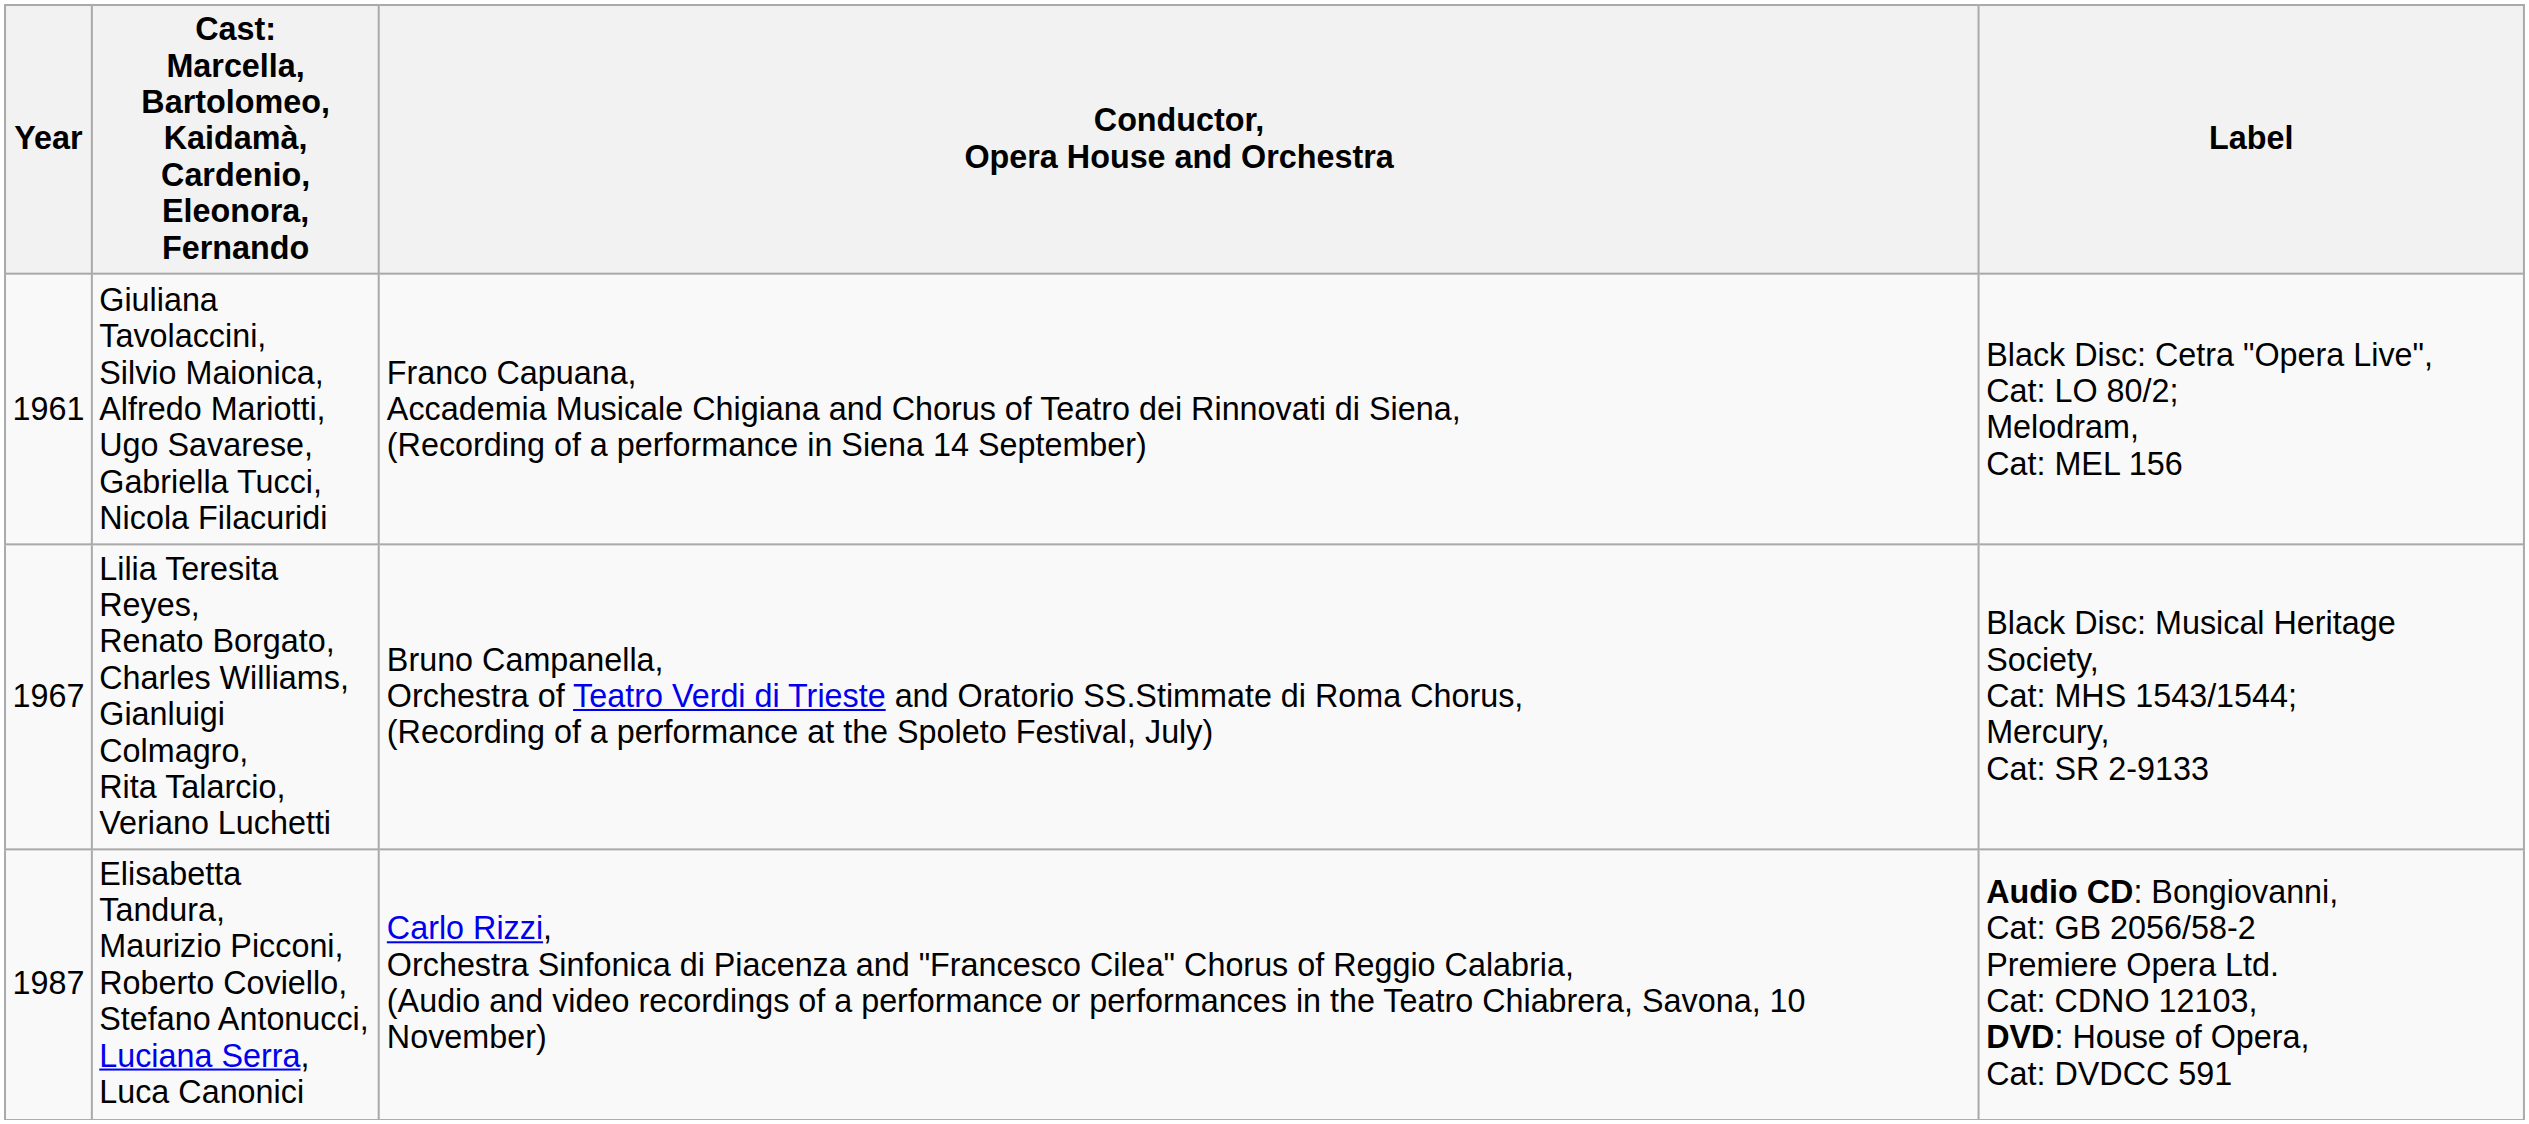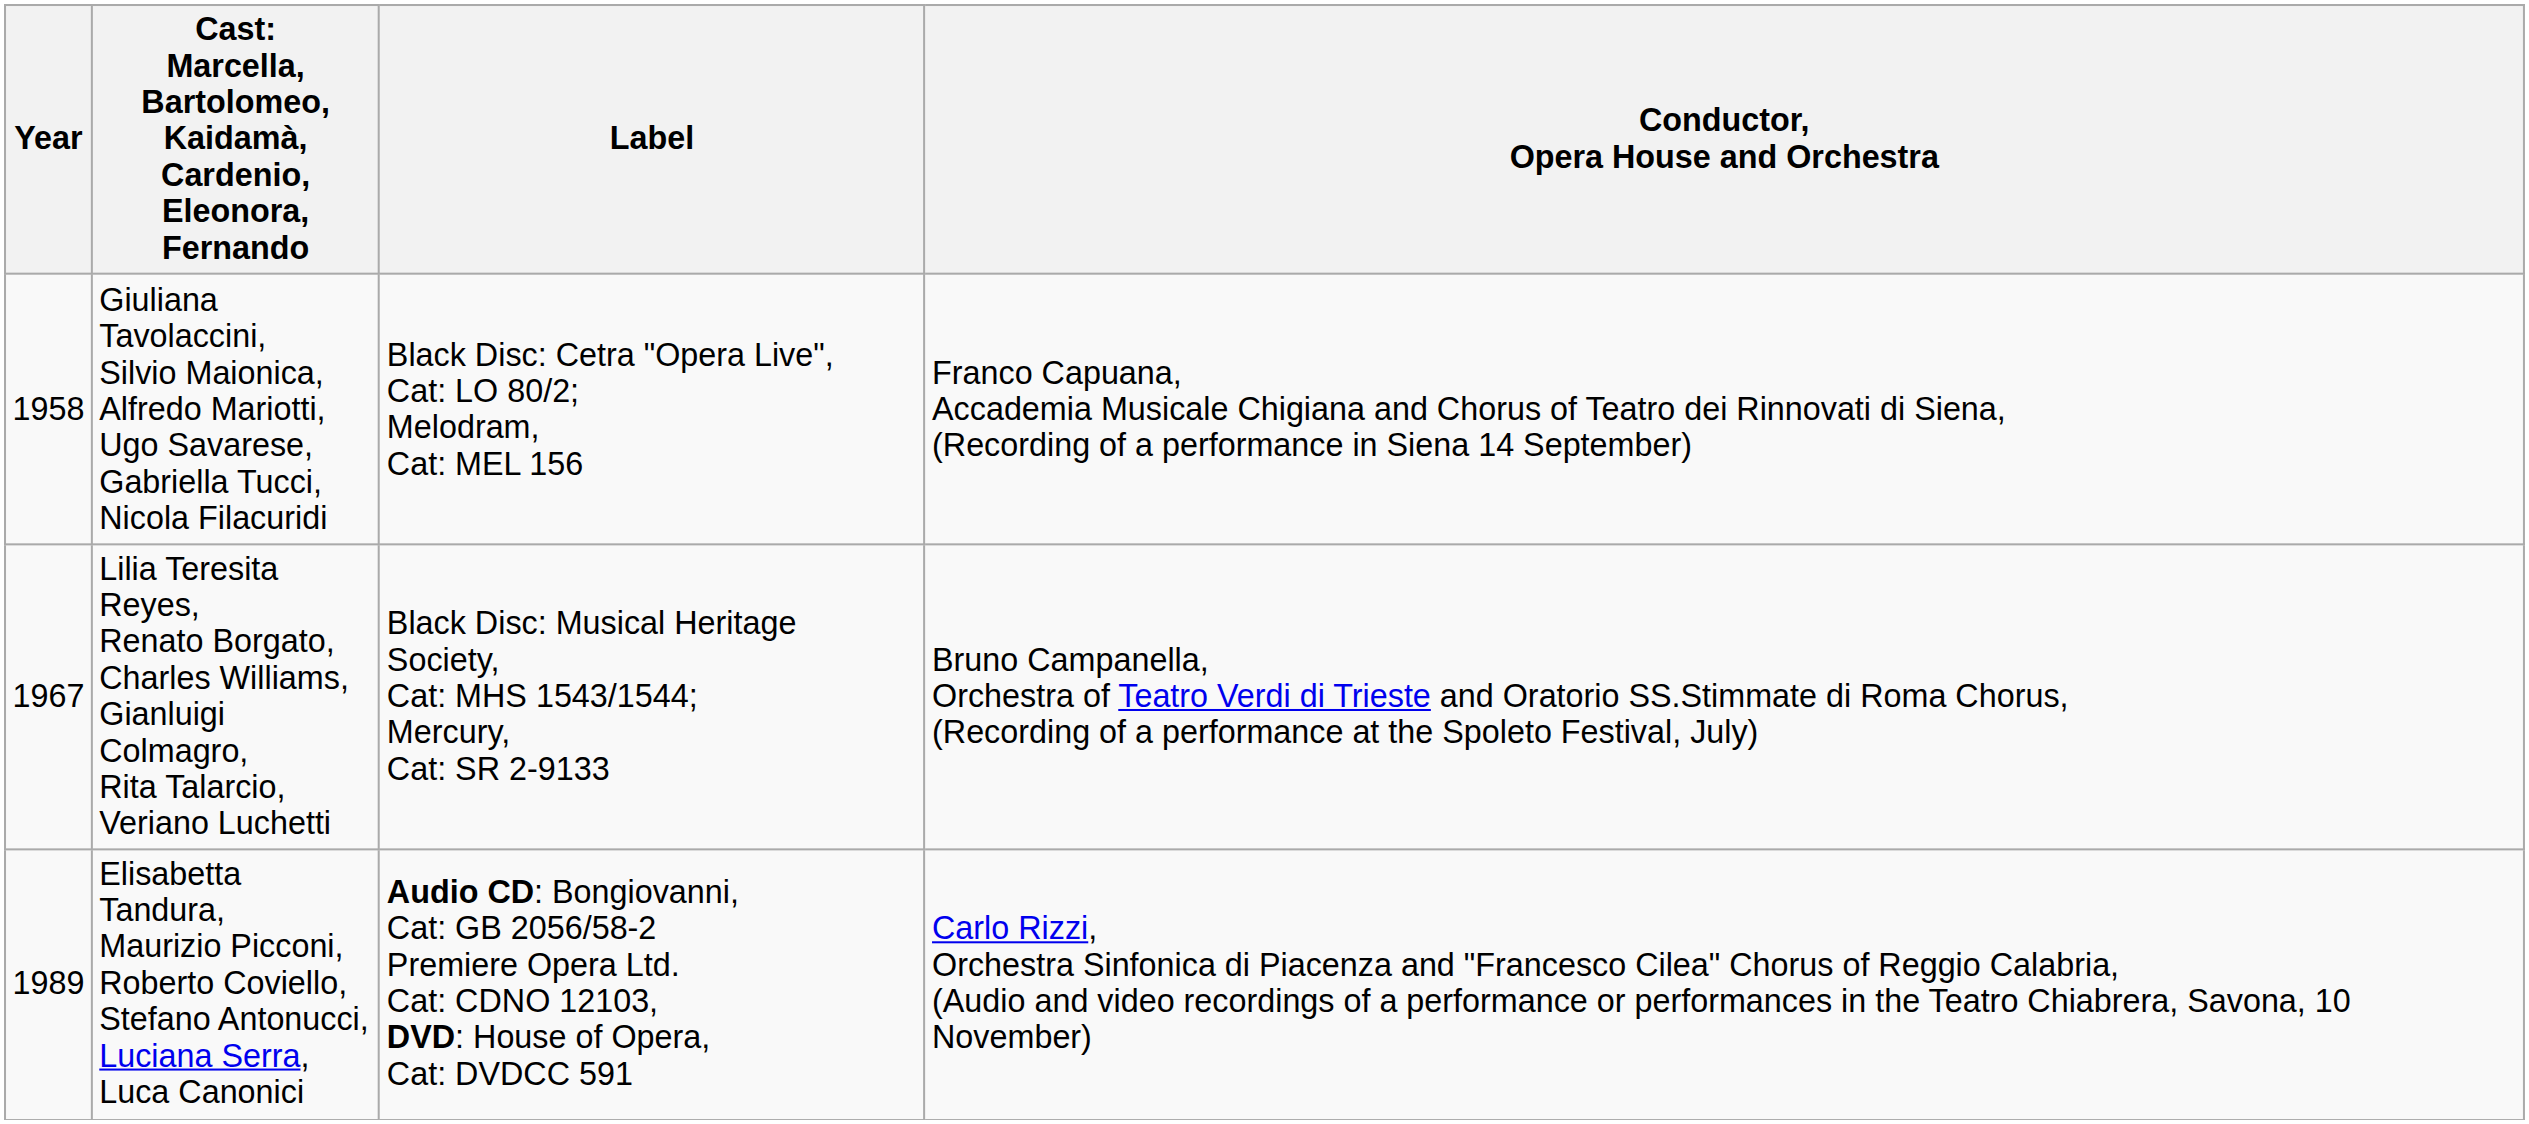columns swapped: (1179, 139) <-> (2251, 139)
(48, 408) 1961 -> (48, 408) 1958
(48, 983) 1987 -> (48, 983) 1989
